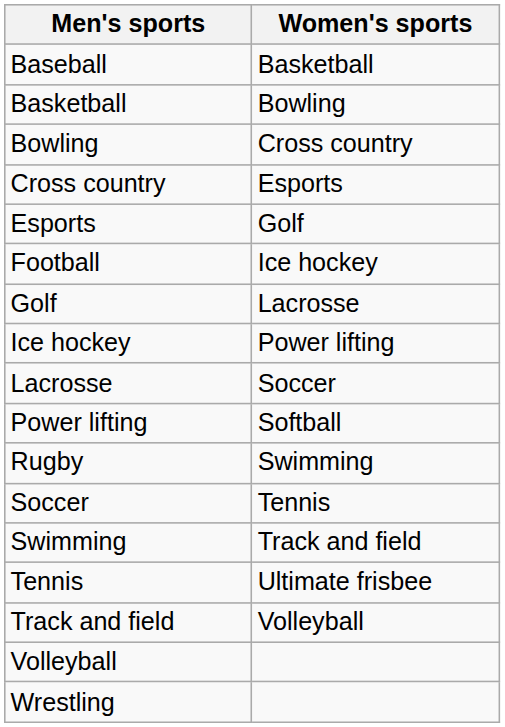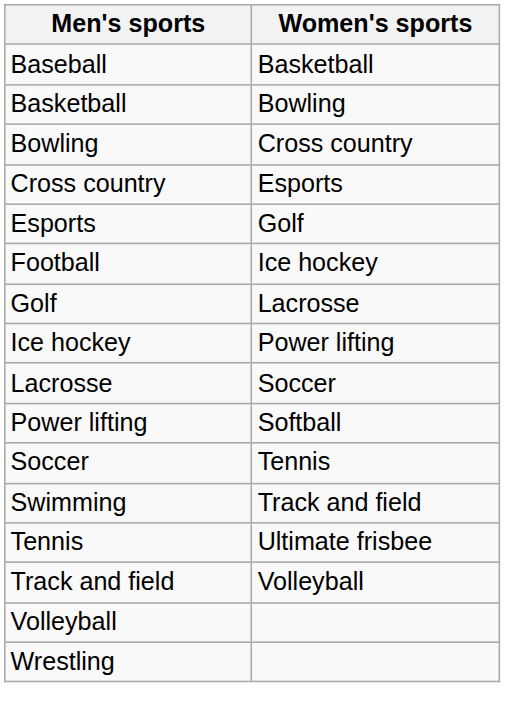- row: (47, 462)
